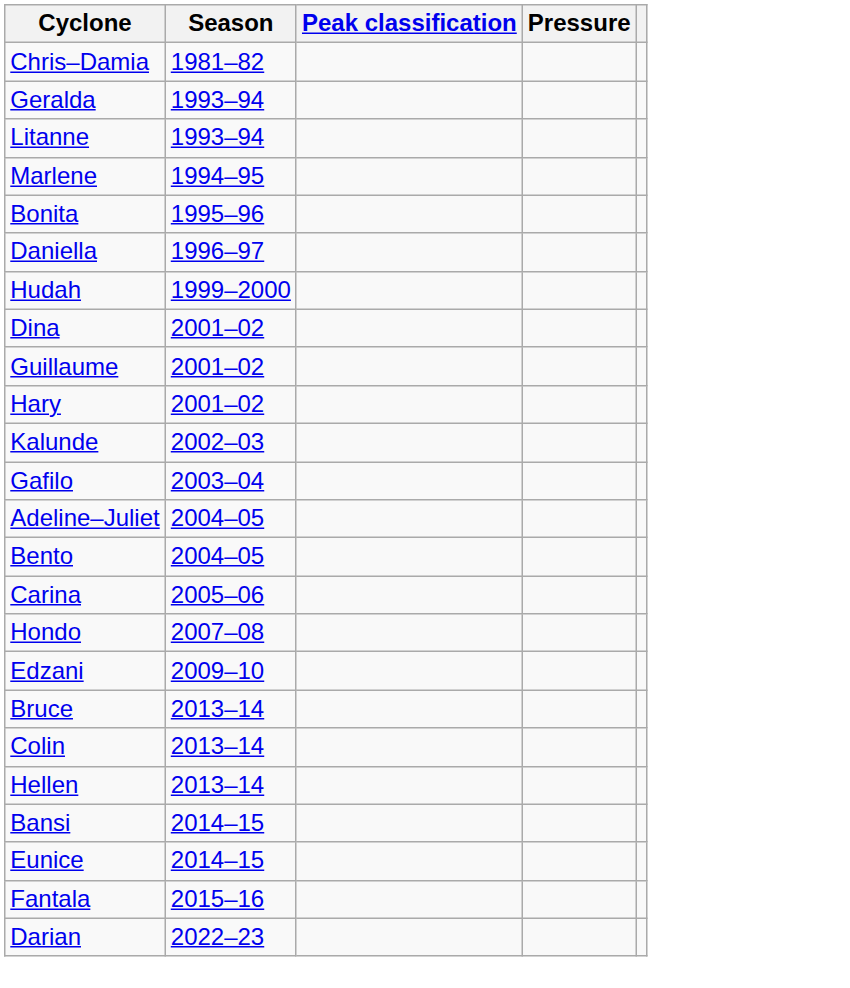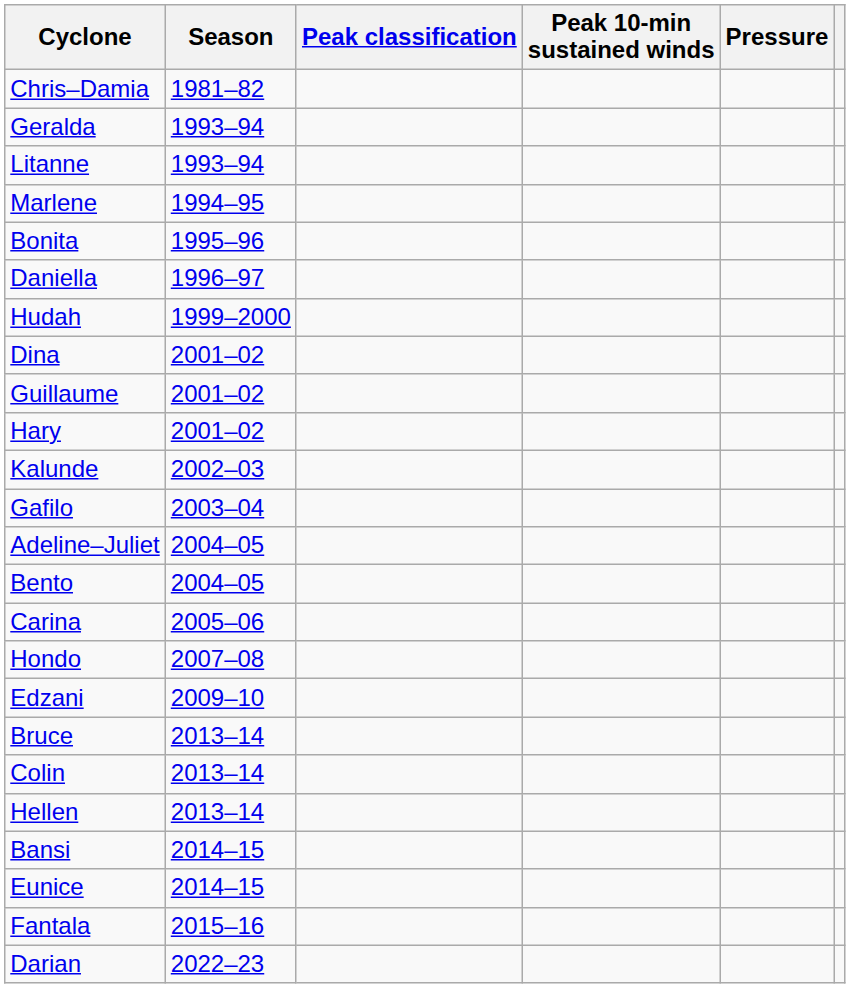+ column: (621, 37)
